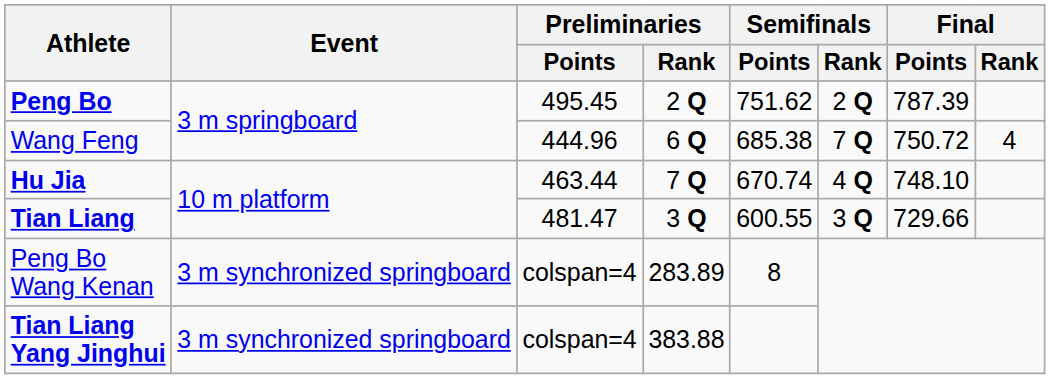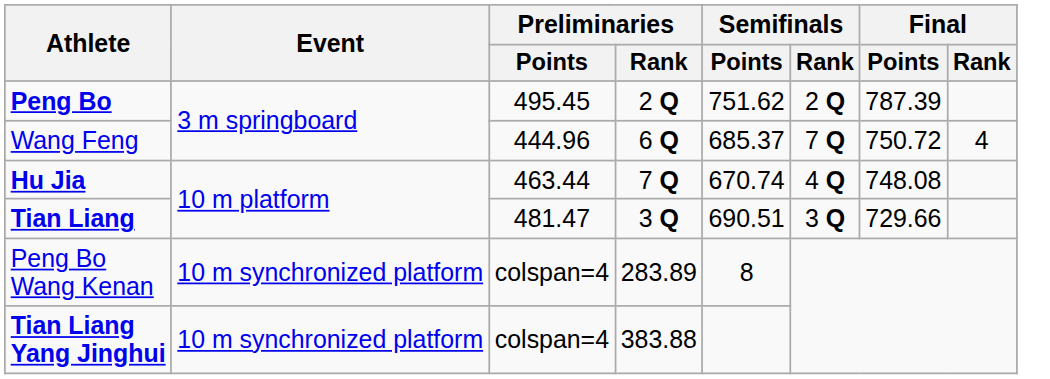(774, 141) 685.38 -> (747, 141) 685.37
(931, 180) 748.10 -> (903, 180) 748.08
(774, 220) 600.55 -> (747, 220) 690.51
(344, 273) 3 m synchronized springboard -> (330, 273) 10 m synchronized platform
(344, 340) 3 m synchronized springboard -> (330, 340) 10 m synchronized platform
